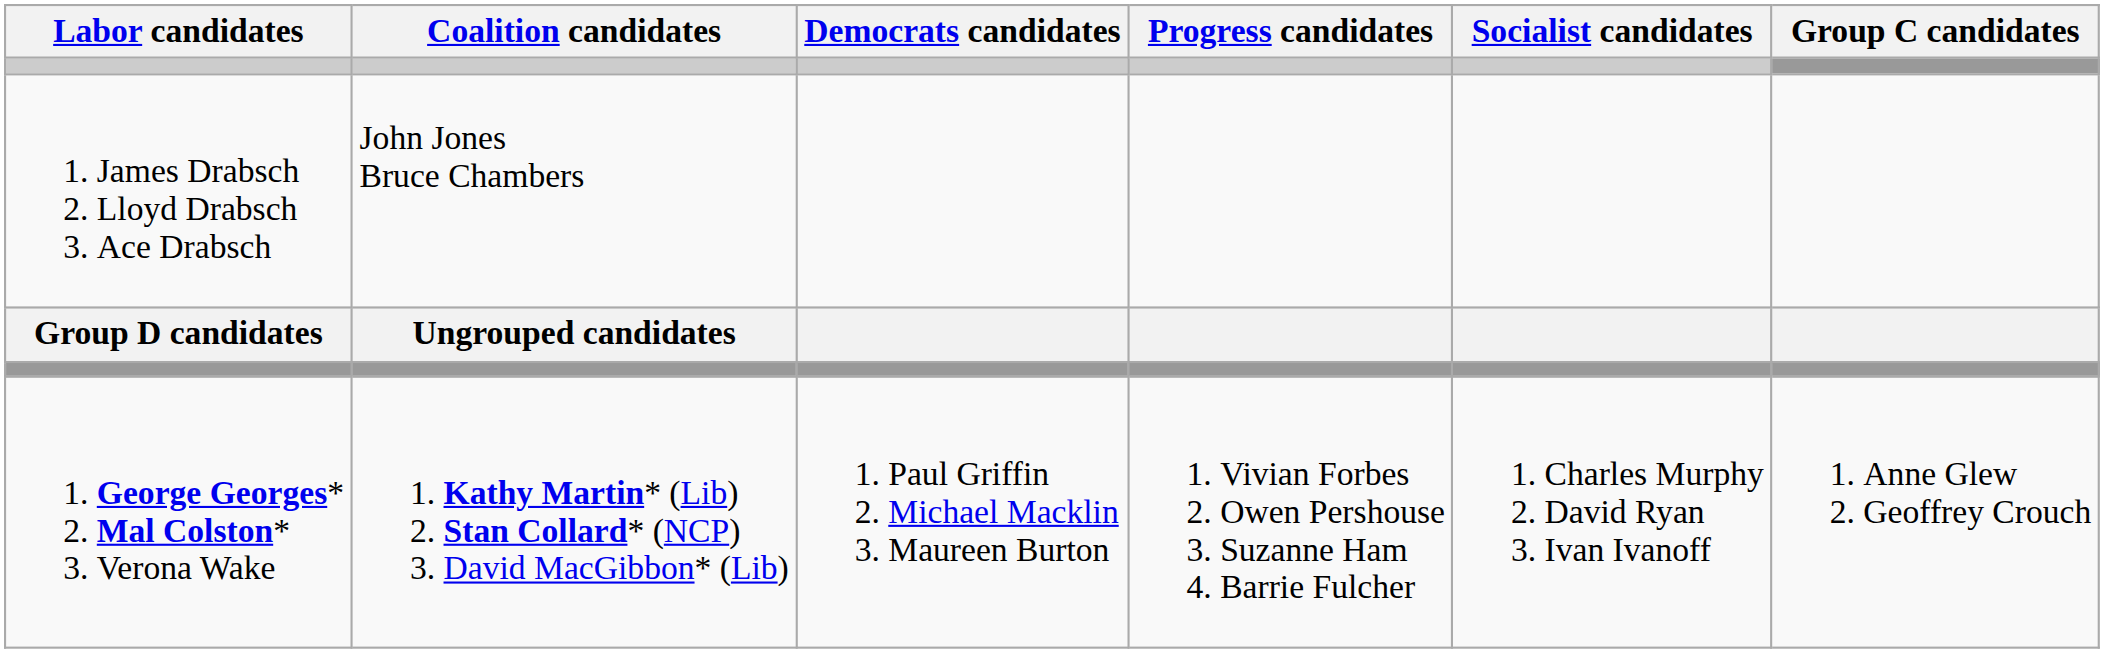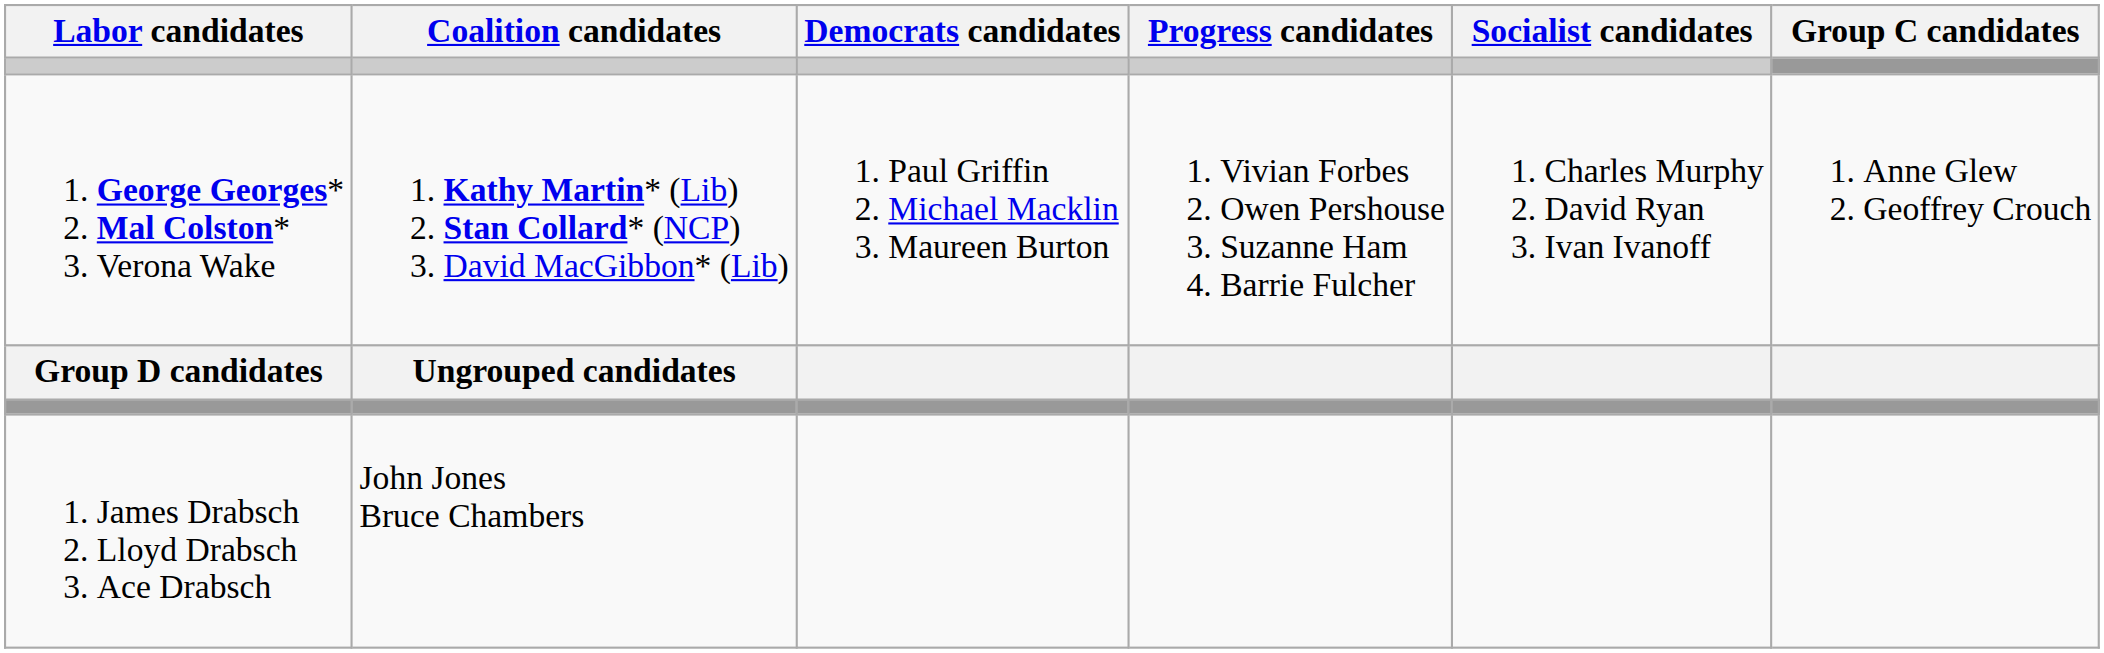rows swapped: (178, 531) <-> (178, 210)
